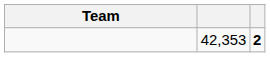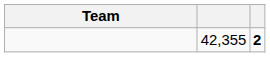(224, 39) 42,353 -> (224, 39) 42,355
